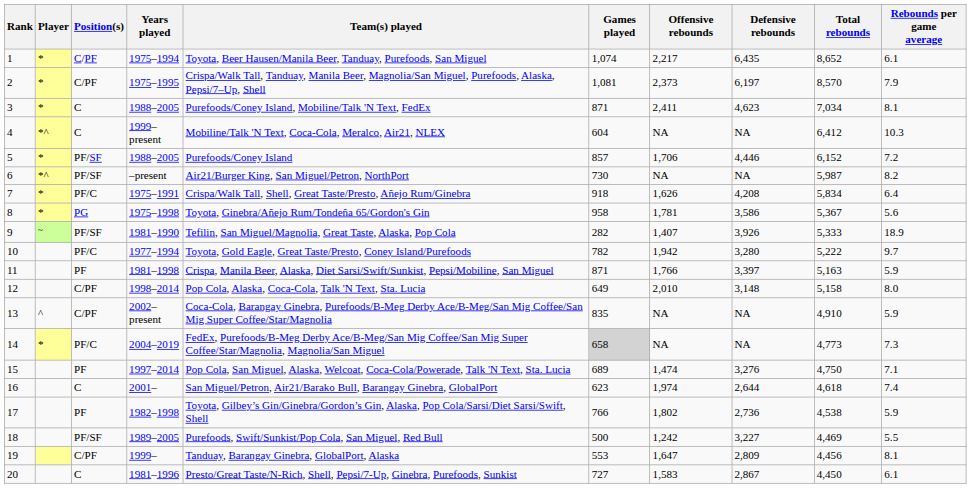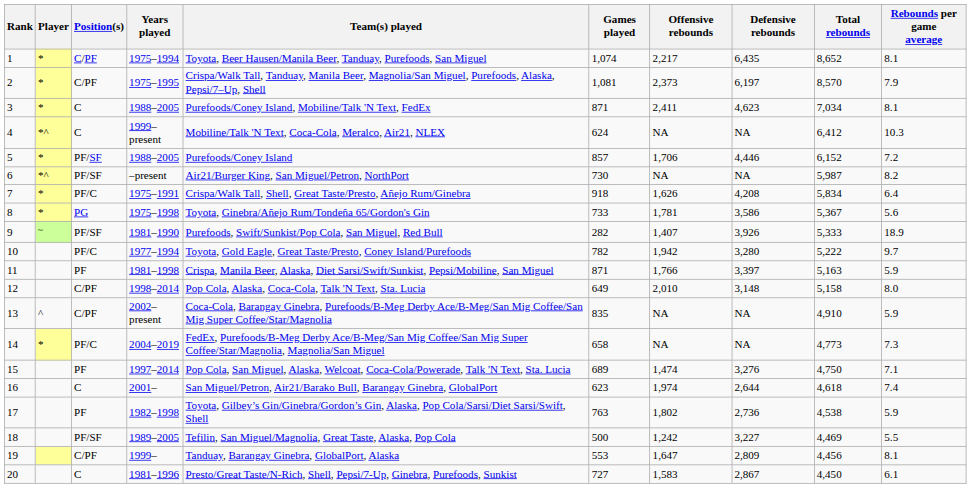(891, 58) 6.1 -> (891, 58) 8.1
(600, 132) 604 -> (600, 132) 624
(600, 212) 958 -> (600, 212) 733
(321, 232) Tefilin, San Miguel/Magnolia, Great Taste, Alaska, Pop Cola -> (314, 232) Purefoods, Swift/Sunkist/Pop Cola, San Miguel, Red Bull
(600, 344) lightgrey background -> (600, 344) no background
(600, 412) 766 -> (600, 412) 763
(314, 437) Purefoods, Swift/Sunkist/Pop Cola, San Miguel, Red Bull -> (321, 437) Tefilin, San Miguel/Magnolia, Great Taste, Alaska, Pop Cola
